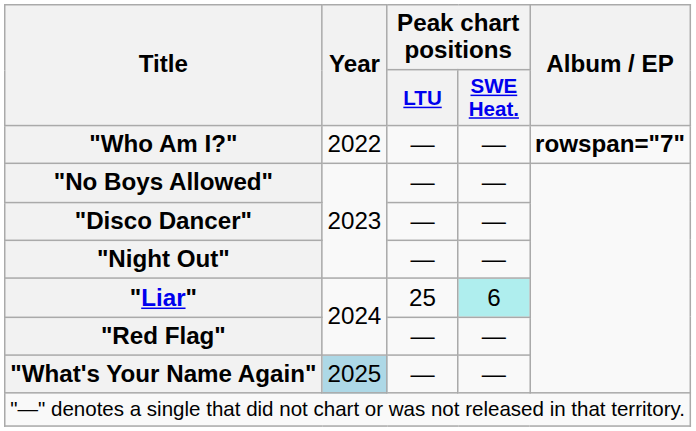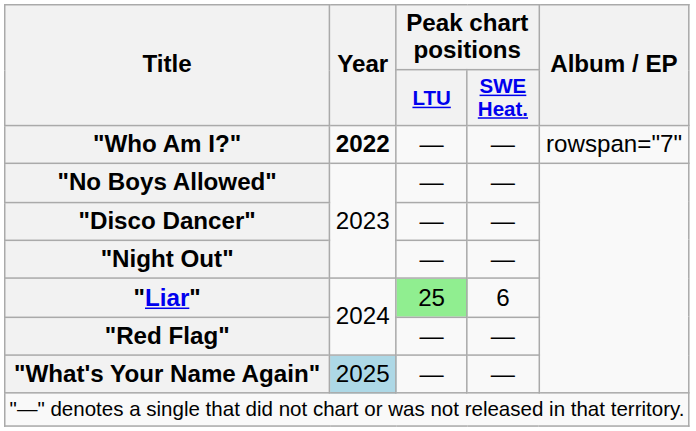(354, 144) normal -> (363, 144) bold
(610, 144) bold -> (614, 144) normal
(423, 297) no background -> (432, 297) lightgreen background
(494, 297) paleturquoise background -> (503, 297) no background
